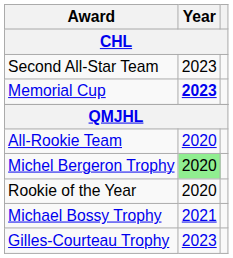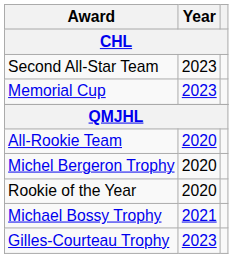(199, 91) bold -> (199, 91) normal
(199, 166) lightgreen background -> (199, 166) no background
